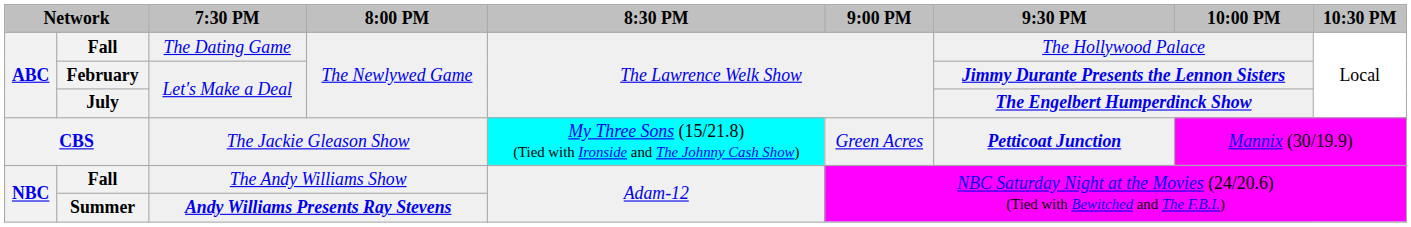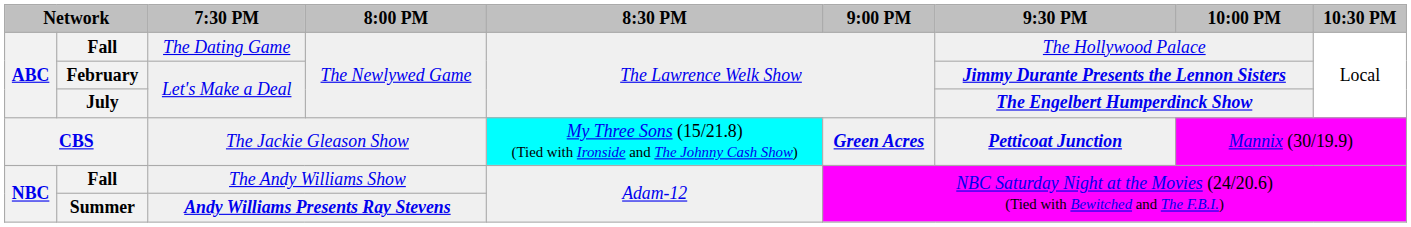(879, 141) normal -> (879, 141) bold
